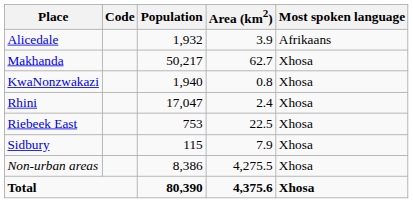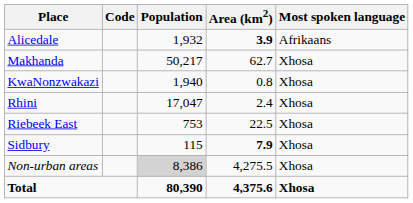(264, 39) normal -> (264, 39) bold
(264, 144) normal -> (264, 144) bold
(188, 166) no background -> (188, 166) lightgrey background
